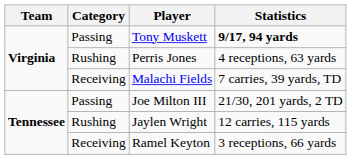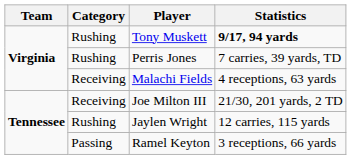(92, 36) Passing -> (94, 36) Rushing
(277, 58) 4 receptions, 63 yards -> (280, 58) 7 carries, 39 yards, TD
(280, 79) 7 carries, 39 yards, TD -> (277, 79) 4 receptions, 63 yards
(92, 100) Passing -> (98, 100) Receiving
(98, 143) Receiving -> (92, 143) Passing
